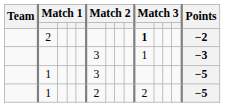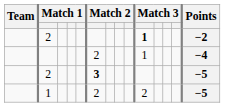(96, 56) 3 -> (96, 56) 2
(201, 56) −3 -> (201, 56) −4
(48, 74) 1 -> (48, 74) 2
(96, 74) normal -> (96, 74) bold
